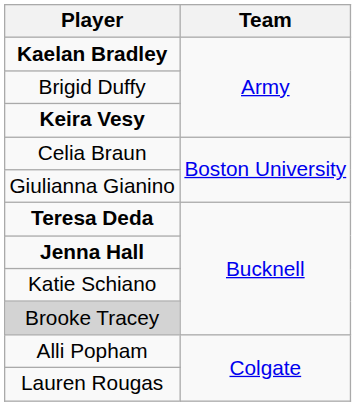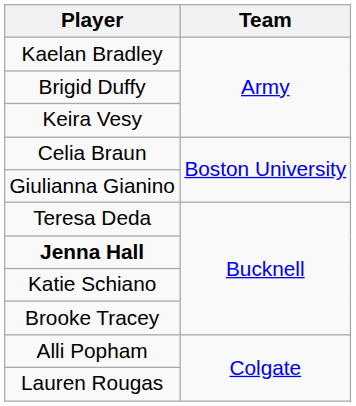(92, 53) bold -> (92, 53) normal
(92, 119) bold -> (92, 119) normal
(92, 218) bold -> (92, 218) normal
(92, 317) lightgrey background -> (92, 317) no background
